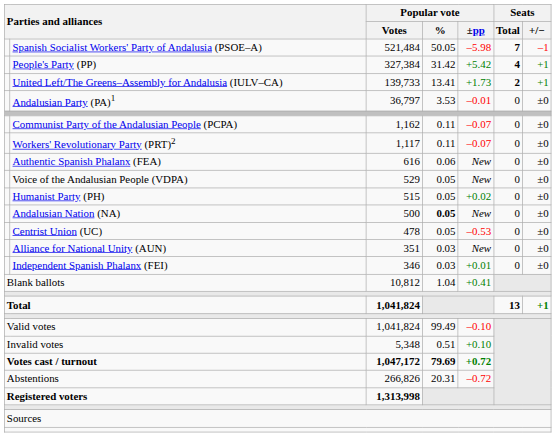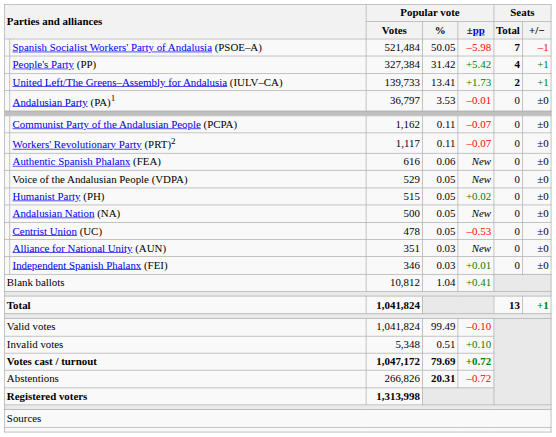(446, 213) bold -> (446, 213) normal
(443, 379) normal -> (443, 379) bold
